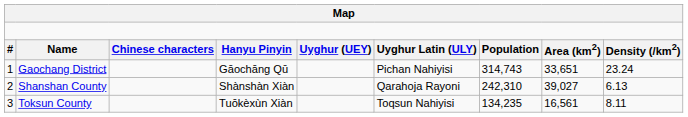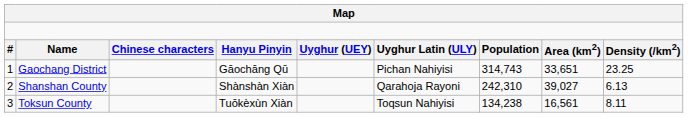(620, 69) 23.24 -> (620, 69) 23.25
(502, 104) 134,235 -> (502, 104) 134,238
